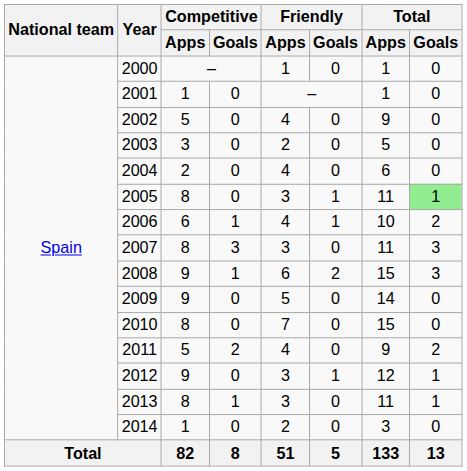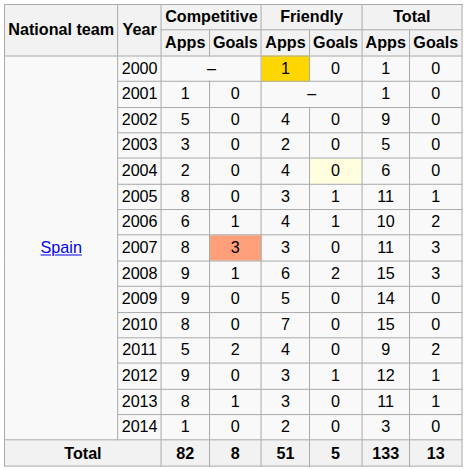(285, 68) no background -> (285, 68) gold background
(336, 171) no background -> (336, 171) lightyellow background
(436, 196) lightgreen background -> (436, 196) no background
(235, 247) no background -> (235, 247) lightsalmon background
